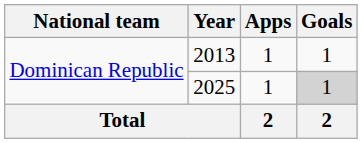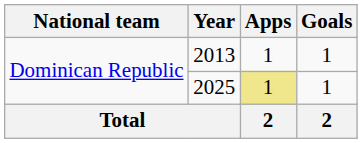(268, 87) no background -> (268, 87) khaki background
(327, 87) lightgrey background -> (327, 87) no background
